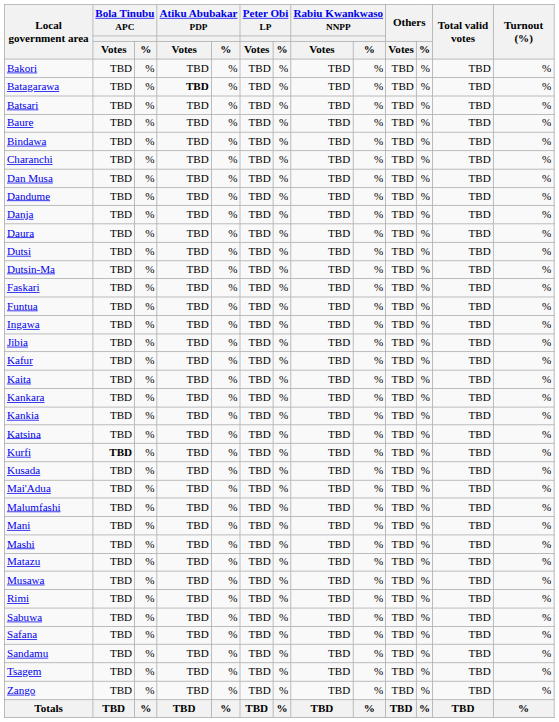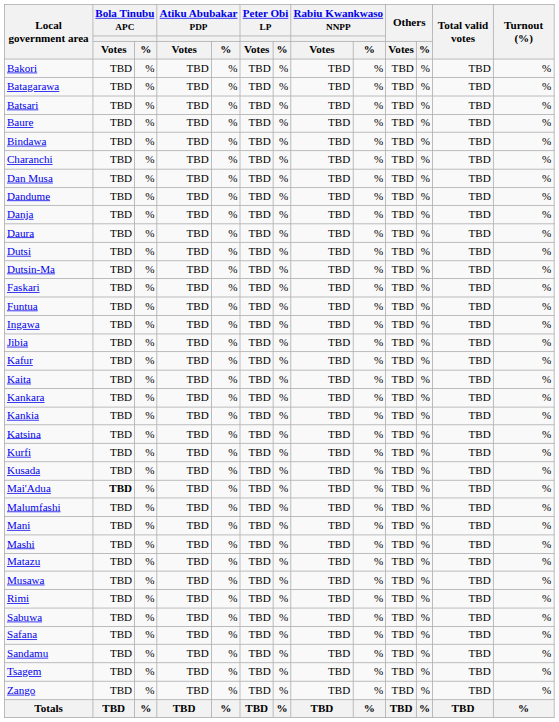(197, 87) bold -> (198, 87) normal
(121, 452) bold -> (121, 452) normal
(121, 489) normal -> (121, 489) bold
